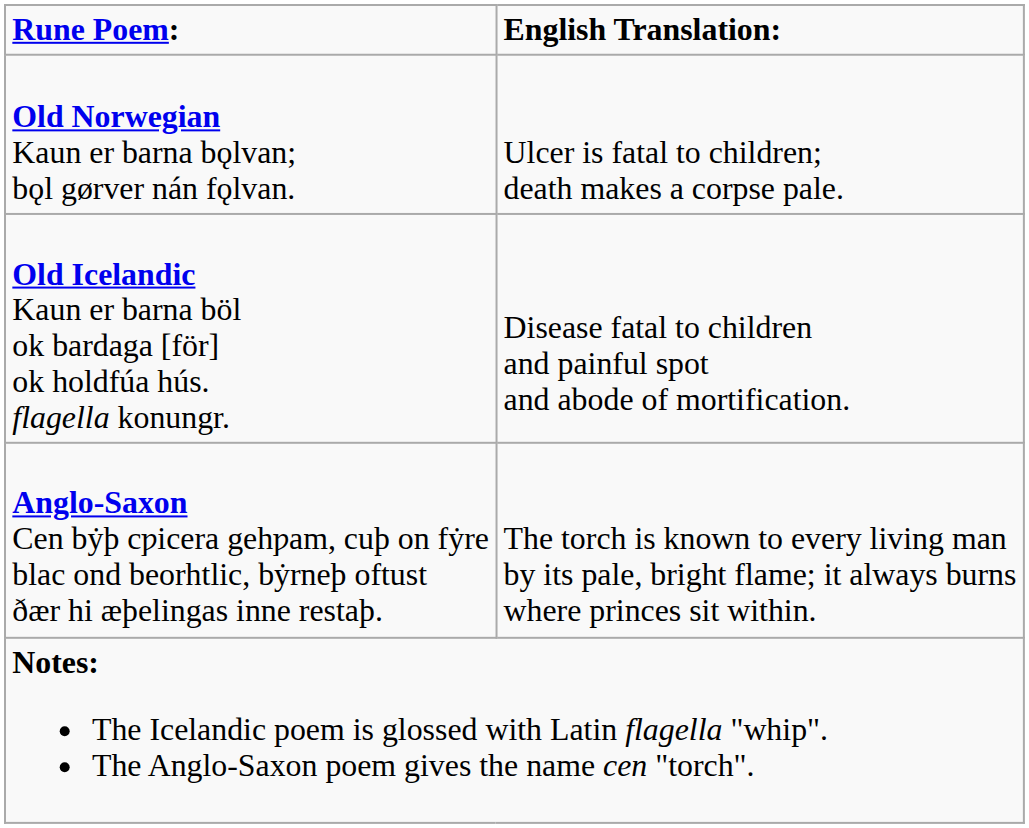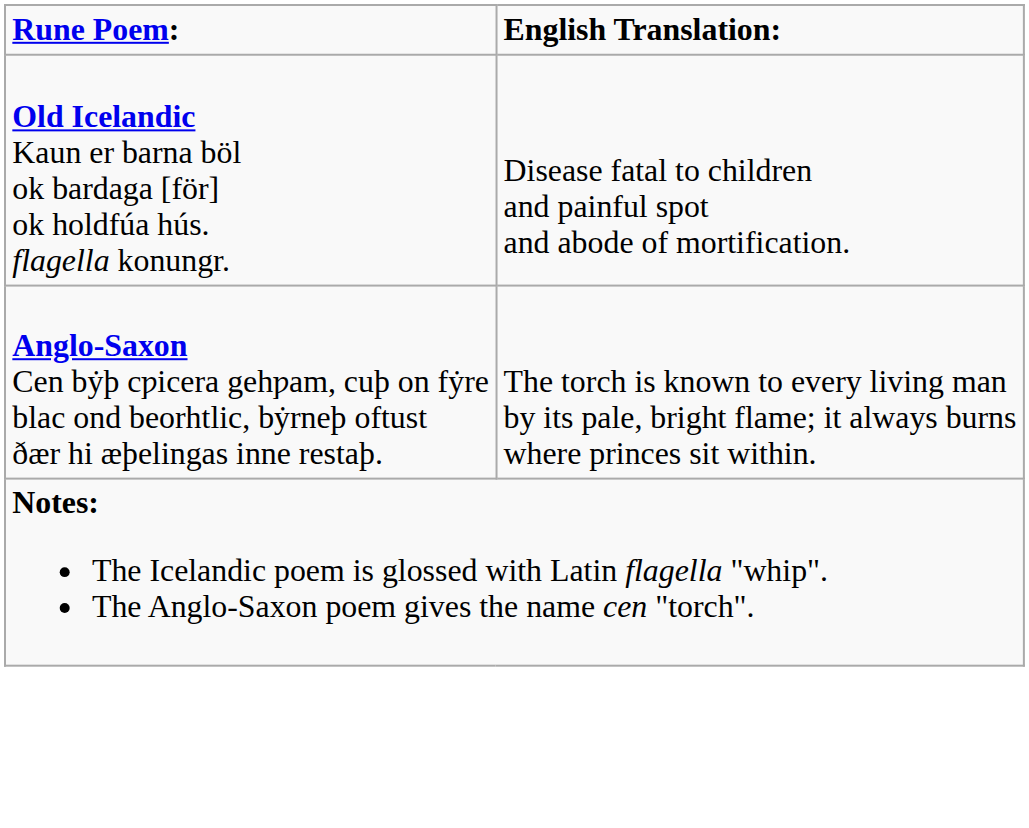- row: (154, 151)
